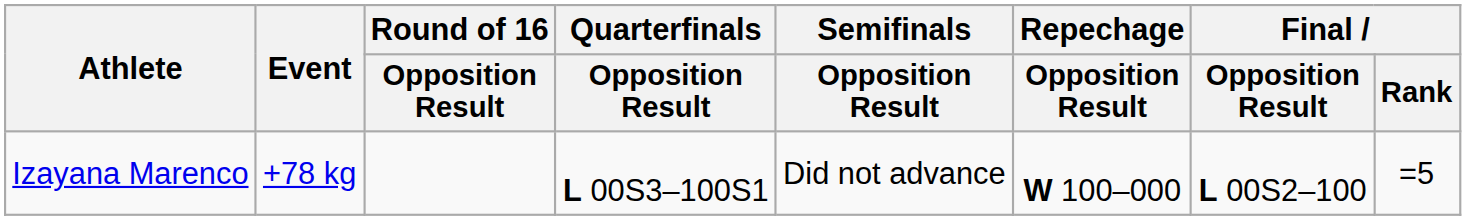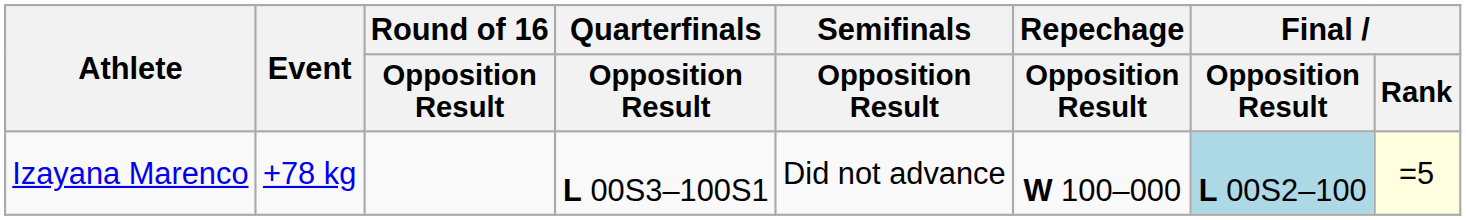(1283, 191) no background -> (1283, 191) lightblue background
(1417, 174) no background -> (1417, 174) lightyellow background
